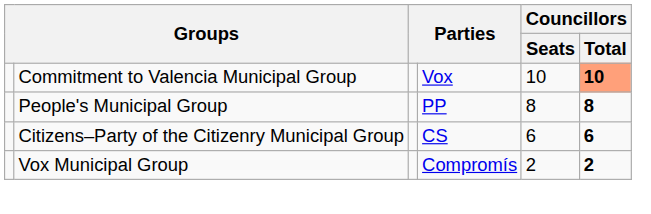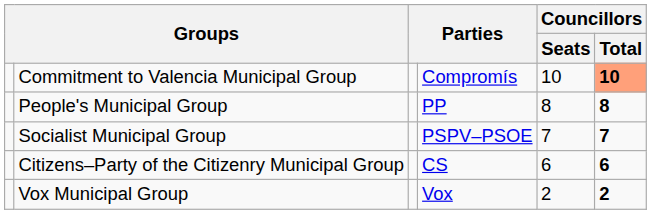(437, 77) Vox -> (470, 77) Compromís
+ row: (122, 135)
(470, 164) Compromís -> (437, 194) Vox
